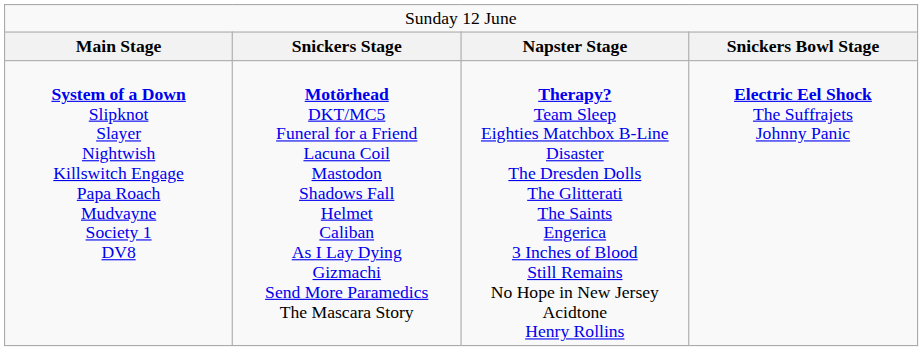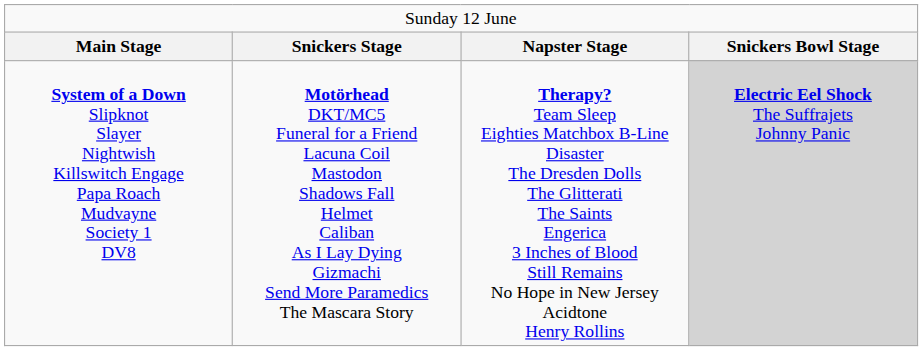(803, 113) no background -> (803, 113) lightgrey background
